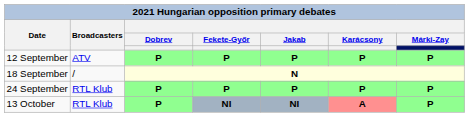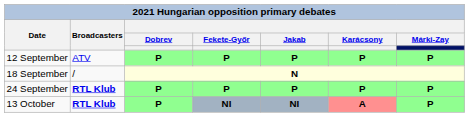(92, 89) normal -> (94, 89) bold
(92, 104) normal -> (94, 104) bold
